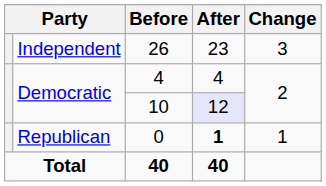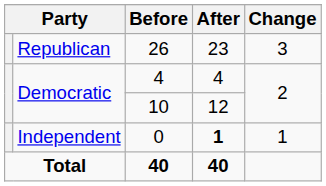(69, 48) Independent -> (64, 48) Republican
(218, 107) lavender background -> (218, 107) no background
(64, 136) Republican -> (69, 136) Independent
